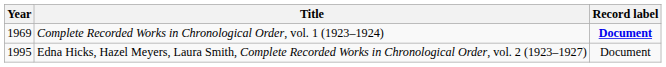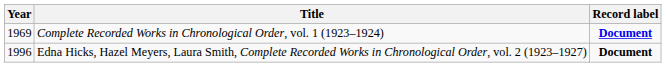(19, 52) 1995 -> (19, 52) 1996
(625, 52) normal -> (625, 52) bold
